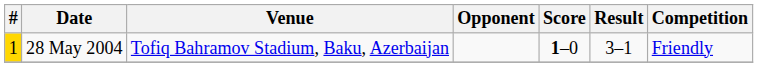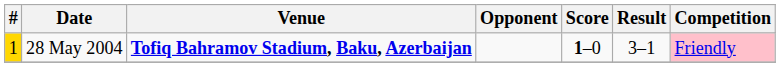(290, 47) normal -> (301, 47) bold
(682, 47) no background -> (705, 47) pink background
